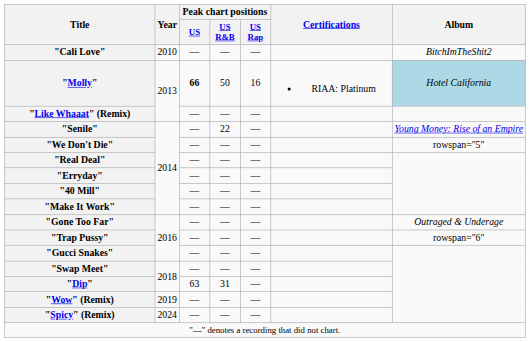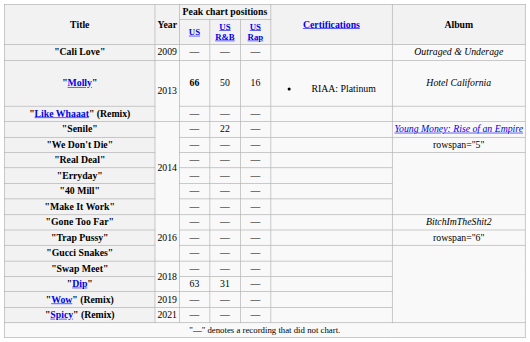(167, 52) 2010 -> (167, 52) 2009
(459, 52) BitchImTheShit2 -> (459, 52) Outraged & Underage
(459, 83) lightblue background -> (459, 83) no background
(459, 222) Outraged & Underage -> (459, 222) BitchImTheShit2
(167, 315) 2024 -> (167, 315) 2021
